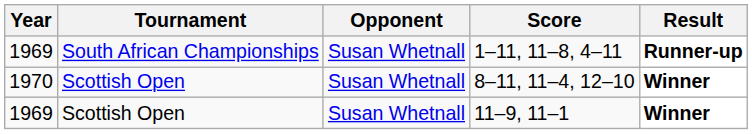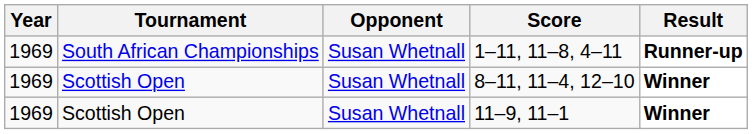(31, 82) 1970 -> (31, 82) 1969
